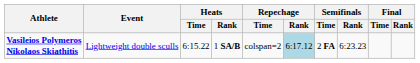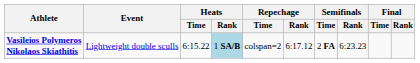(227, 46) no background -> (227, 46) lightblue background
(299, 46) lightblue background -> (299, 46) no background
